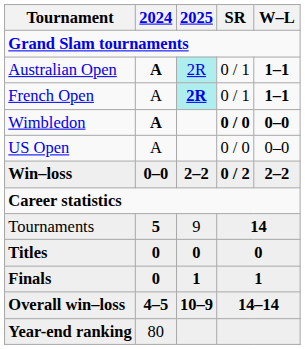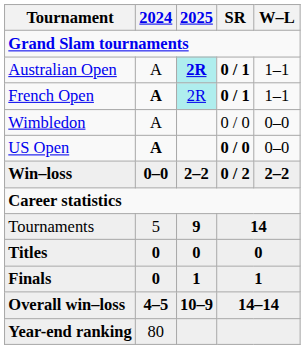(156, 69) bold -> (156, 69) normal
(196, 69) normal -> (196, 69) bold
(235, 69) normal -> (235, 69) bold
(277, 69) bold -> (277, 69) normal
(156, 95) normal -> (156, 95) bold
(196, 95) bold -> (196, 95) normal
(235, 95) normal -> (235, 95) bold
(277, 95) bold -> (277, 95) normal
(156, 122) bold -> (156, 122) normal
(235, 122) bold -> (235, 122) normal
(277, 122) bold -> (277, 122) normal
(156, 148) normal -> (156, 148) bold
(235, 148) normal -> (235, 148) bold
(156, 226) bold -> (156, 226) normal
(196, 226) normal -> (196, 226) bold
